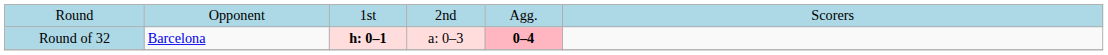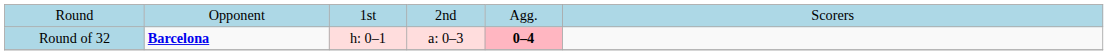(177, 38) normal -> (179, 38) bold
(368, 38) bold -> (368, 38) normal
